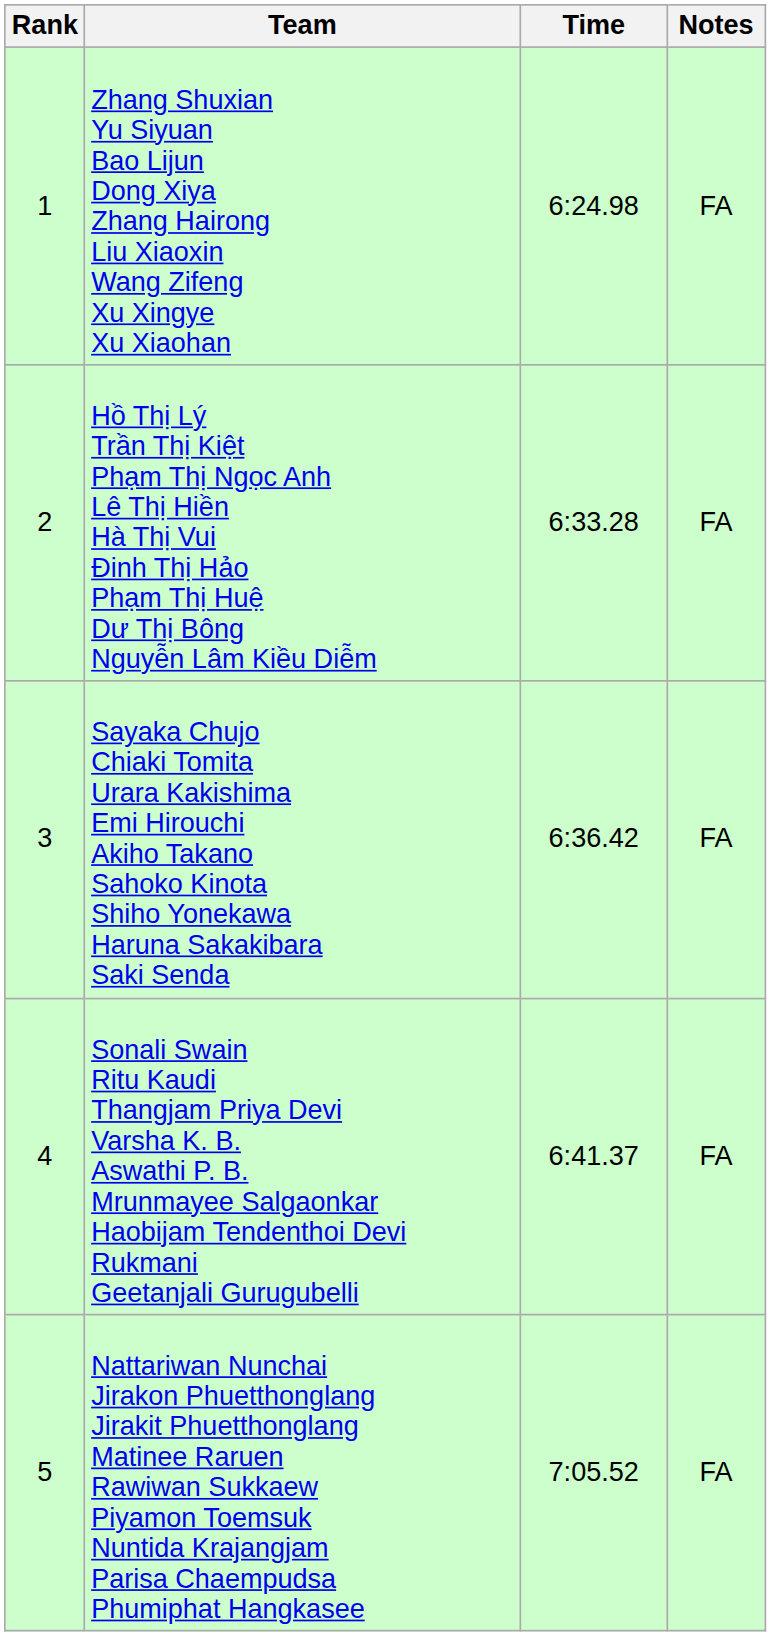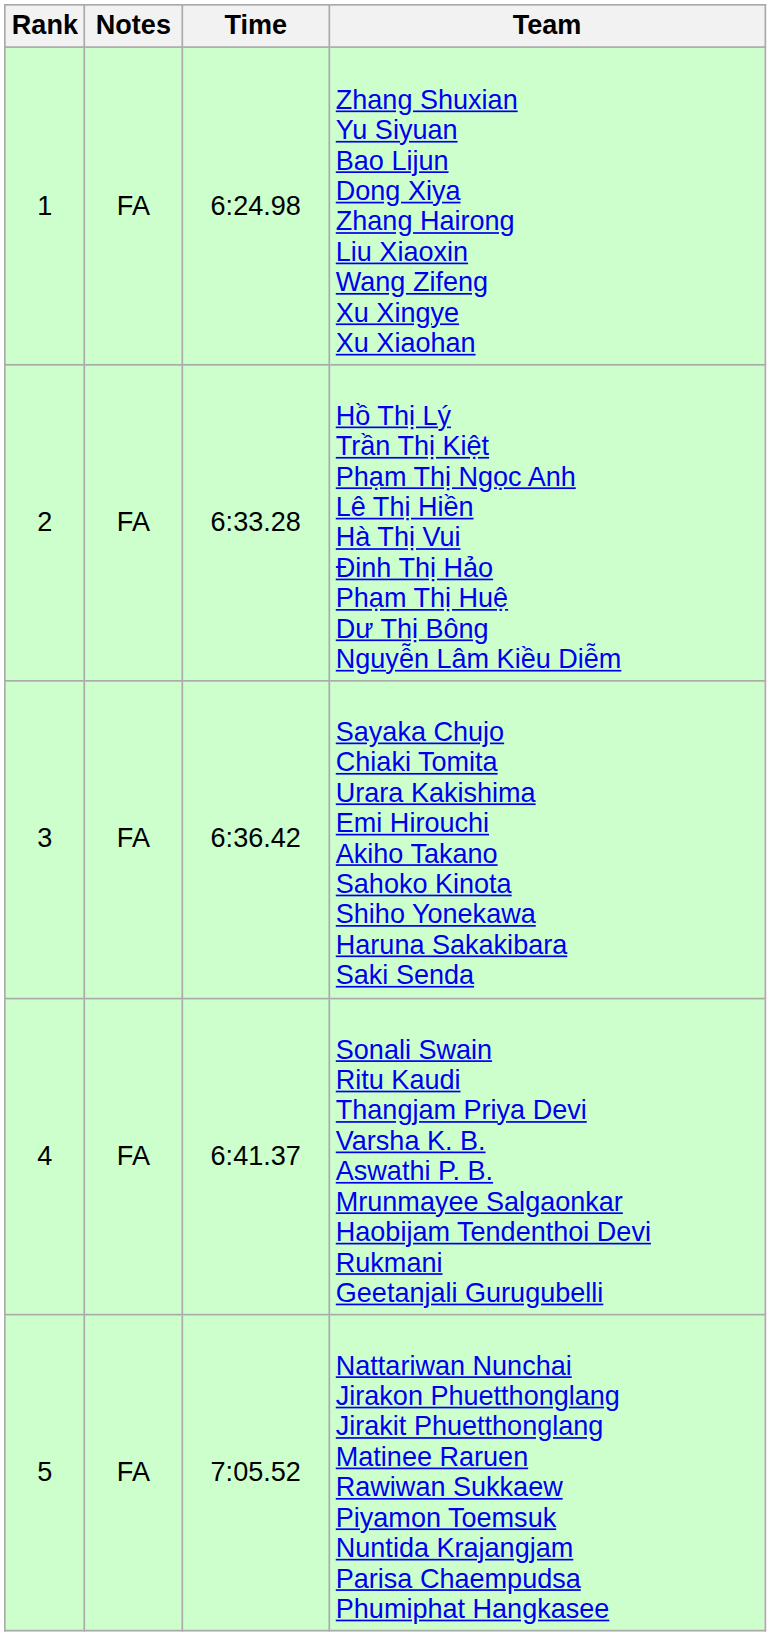columns swapped: (302, 25) <-> (716, 25)
